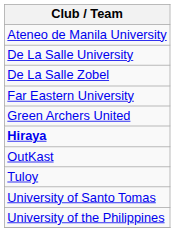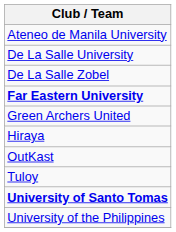(71, 95) normal -> (75, 95) bold
(27, 136) bold -> (26, 136) normal
(82, 197) normal -> (88, 197) bold
